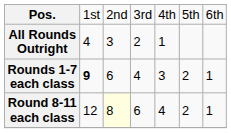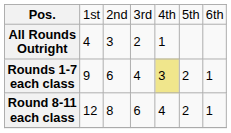(87, 76) bold -> (87, 76) normal
(162, 76) no background -> (162, 76) khaki background
(110, 110) lightyellow background -> (110, 110) no background
